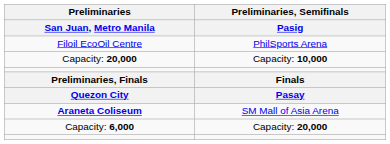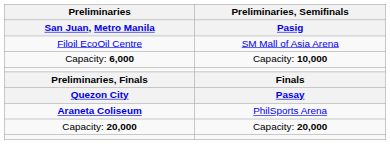(290, 43) PhilSports Arena -> (290, 43) SM Mall of Asia Arena
(100, 59) Capacity: 20,000 -> (100, 59) Capacity: 6,000
(290, 111) SM Mall of Asia Arena -> (290, 111) PhilSports Arena
(100, 127) Capacity: 6,000 -> (100, 127) Capacity: 20,000
